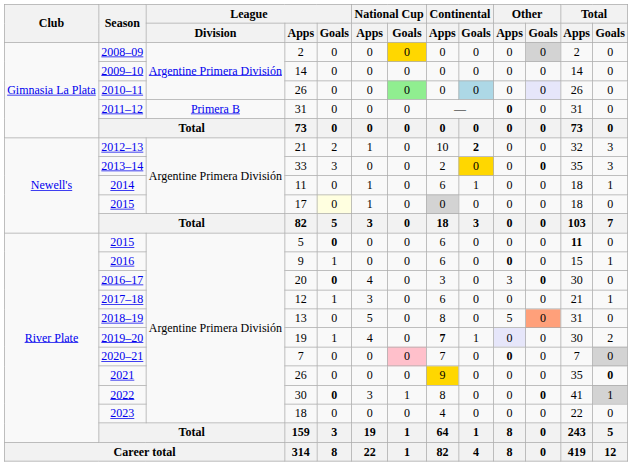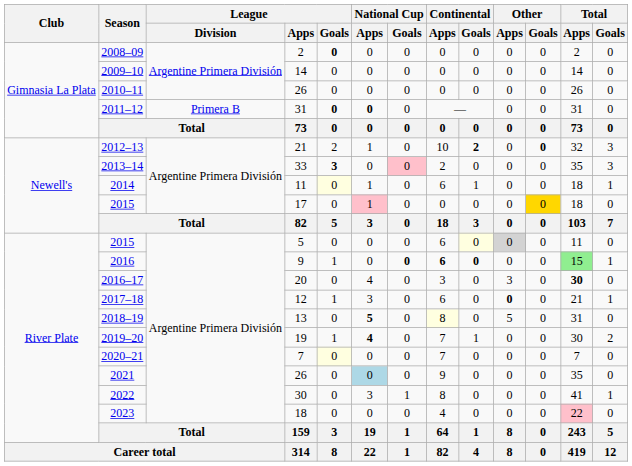(334, 52) normal -> (334, 52) bold
(407, 52) gold background -> (407, 52) no background
(543, 52) lightgrey background -> (543, 52) no background
(407, 90) lightgreen background -> (407, 90) no background
(476, 90) lightblue background -> (476, 90) no background
(543, 90) lavender background -> (543, 90) no background
(334, 109) normal -> (334, 109) bold
(370, 109) normal -> (370, 109) bold
(510, 109) bold -> (510, 109) normal
(543, 147) normal -> (543, 147) bold
(334, 166) normal -> (334, 166) bold
(407, 166) no background -> (407, 166) pink background
(476, 166) gold background -> (476, 166) no background
(543, 166) bold -> (543, 166) normal
(334, 185) no background -> (334, 185) lightyellow background
(334, 204) lightyellow background -> (334, 204) no background
(370, 204) no background -> (370, 204) pink background
(442, 204) lightgrey background -> (442, 204) no background
(543, 204) no background -> (543, 204) gold background
(334, 242) bold -> (334, 242) normal
(476, 242) no background -> (476, 242) lightyellow background
(510, 242) no background -> (510, 242) lightgrey background
(577, 242) bold -> (577, 242) normal
(407, 261) normal -> (407, 261) bold
(442, 261) normal -> (442, 261) bold
(476, 261) normal -> (476, 261) bold
(510, 261) bold -> (510, 261) normal
(577, 261) no background -> (577, 261) lightgreen background
(334, 280) bold -> (334, 280) normal
(543, 280) bold -> (543, 280) normal
(577, 280) normal -> (577, 280) bold
(510, 299) normal -> (510, 299) bold
(370, 318) normal -> (370, 318) bold
(442, 318) no background -> (442, 318) lightyellow background
(543, 318) lightsalmon background -> (543, 318) no background
(370, 337) normal -> (370, 337) bold
(442, 337) bold -> (442, 337) normal
(510, 337) lavender background -> (510, 337) no background
(334, 356) no background -> (334, 356) lightyellow background
(407, 356) pink background -> (407, 356) no background
(510, 356) bold -> (510, 356) normal
(610, 356) lightgrey background -> (610, 356) no background
(370, 375) no background -> (370, 375) lightblue background
(442, 375) gold background -> (442, 375) no background
(610, 375) bold -> (610, 375) normal
(334, 394) bold -> (334, 394) normal
(543, 394) bold -> (543, 394) normal
(610, 394) lightgrey background -> (610, 394) no background
(577, 413) no background -> (577, 413) pink background
